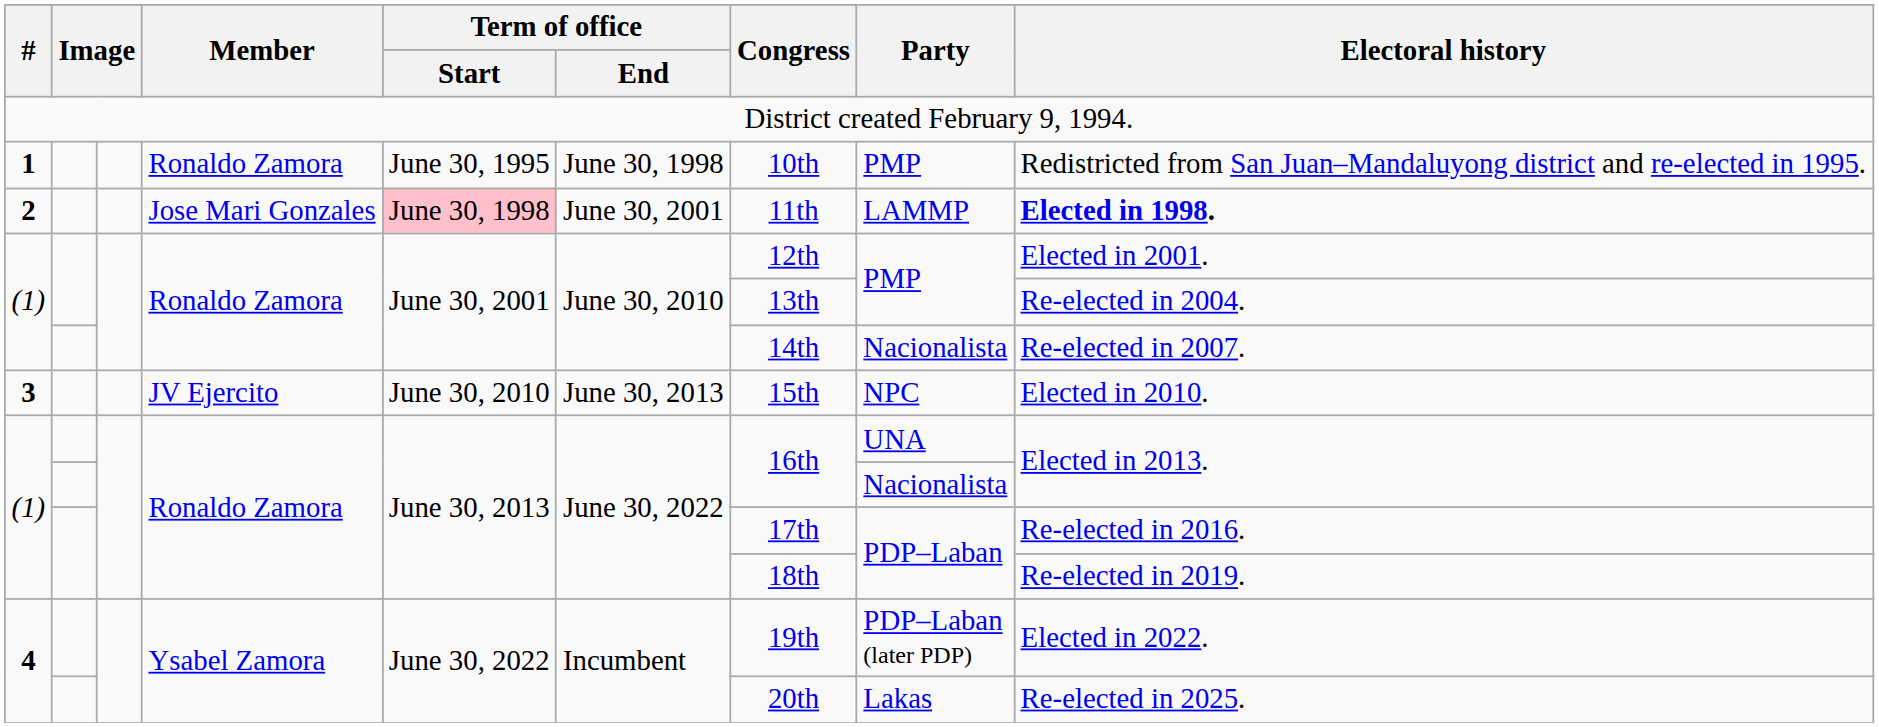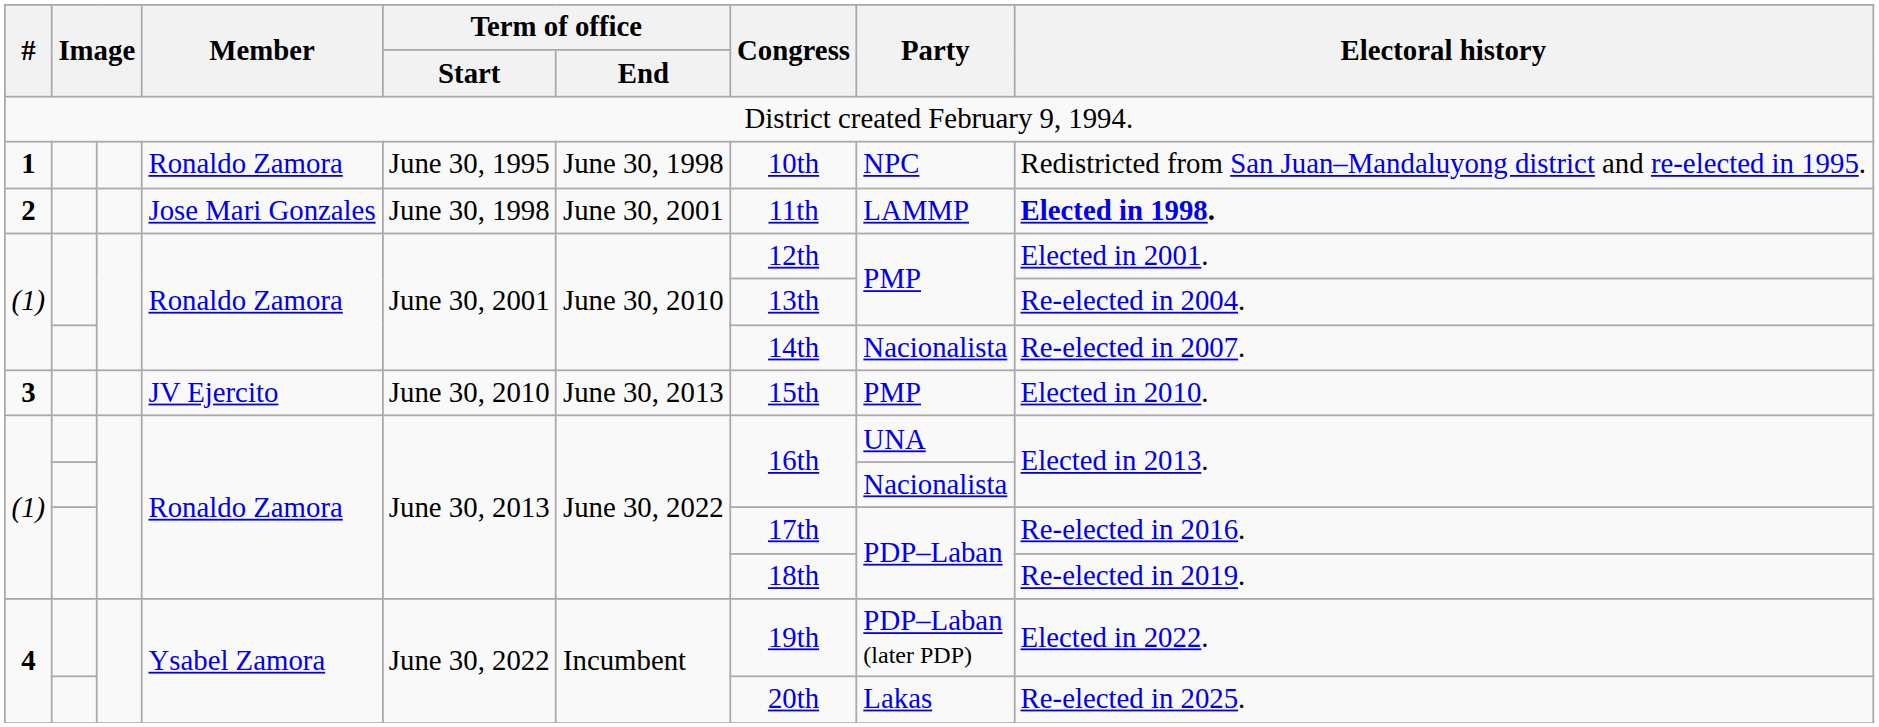(892, 164) PMP -> (891, 164) NPC
(469, 210) pink background -> (469, 210) no background
(891, 392) NPC -> (892, 392) PMP
